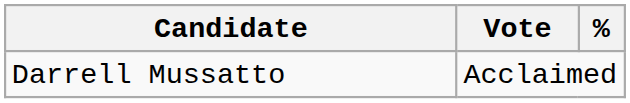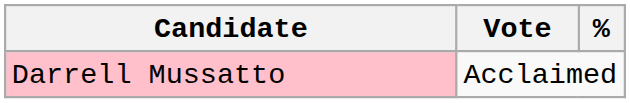(149, 75) no background -> (149, 75) pink background
